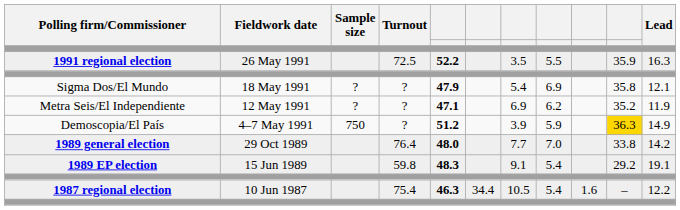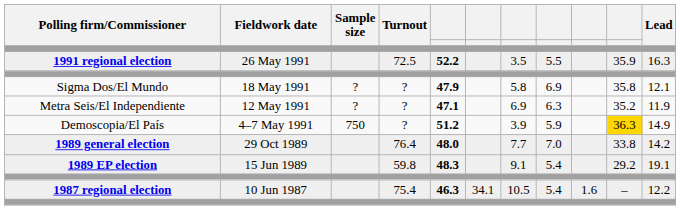(518, 86) 5.4 -> (518, 86) 5.8
(554, 106) 6.2 -> (554, 106) 6.3
(483, 189) 34.4 -> (483, 189) 34.1
